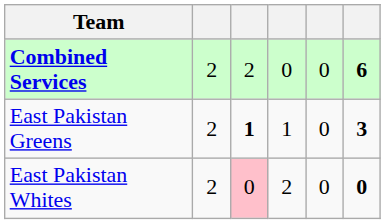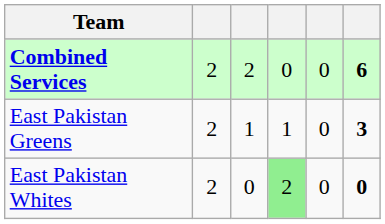(249, 128) bold -> (249, 128) normal
(249, 187) pink background -> (249, 187) no background
(287, 187) no background -> (287, 187) lightgreen background
